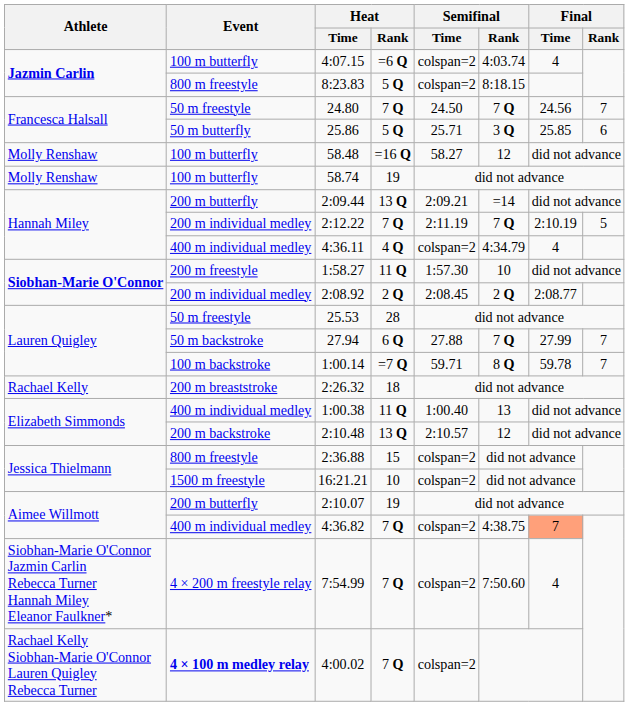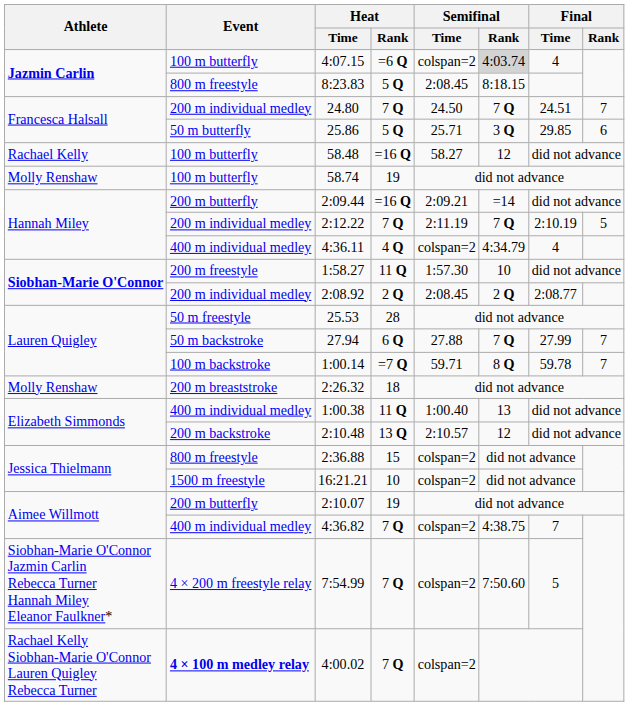(504, 61) no background -> (504, 61) lightgrey background
(447, 85) colspan=2 -> (447, 85) 2:08.45
(210, 108) 50 m freestyle -> (241, 108) 200 m individual medley
(556, 108) 24.56 -> (556, 108) 24.51
(556, 131) 25.85 -> (556, 131) 29.85
(53, 154) Molly Renshaw -> (48, 154) Rachael Kelly
(393, 201) 13 Q -> (393, 201) =16 Q
(48, 387) Rachael Kelly -> (53, 387) Molly Renshaw
(556, 527) lightsalmon background -> (556, 527) no background
(556, 583) 4 -> (556, 583) 5
